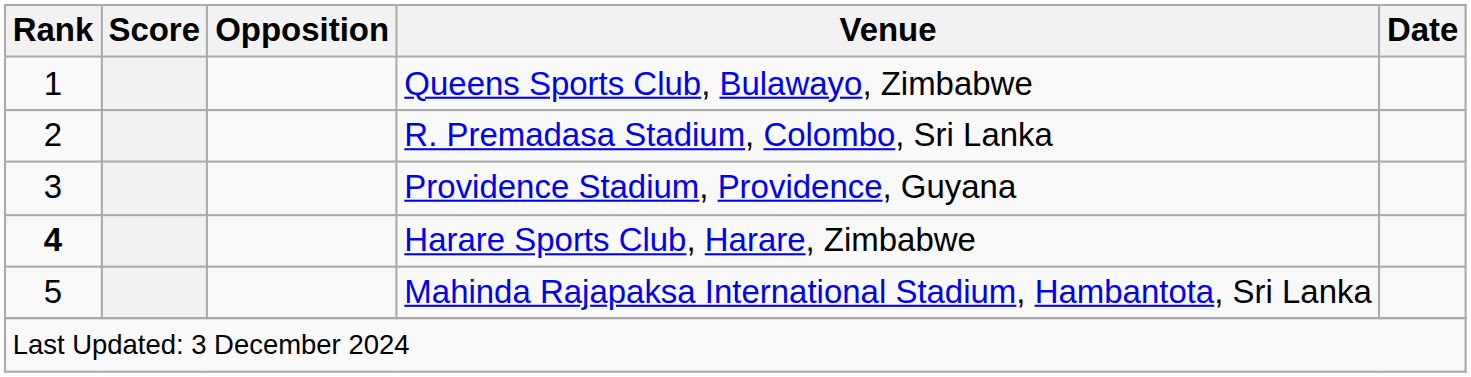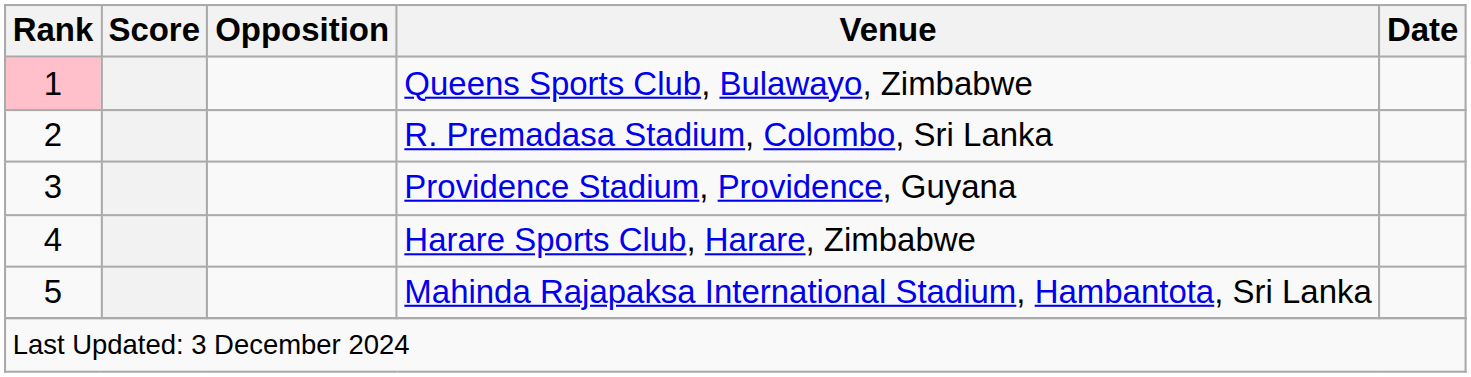(53, 82) no background -> (53, 82) pink background
(53, 239) bold -> (53, 239) normal
